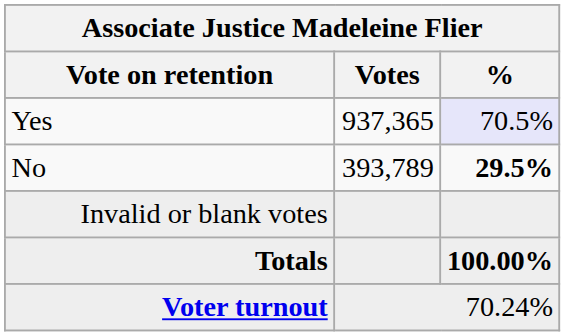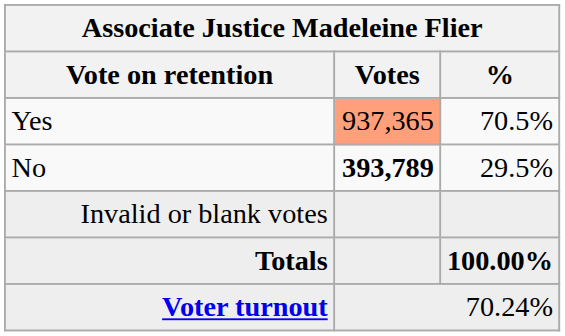(388, 121) no background -> (388, 121) lightsalmon background
(516, 121) lavender background -> (516, 121) no background
(388, 167) normal -> (388, 167) bold
(514, 167) bold -> (516, 167) normal
